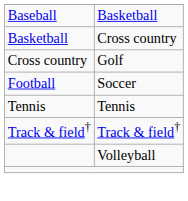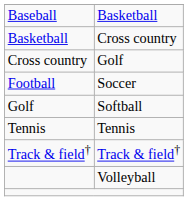+ row: (120, 106)
